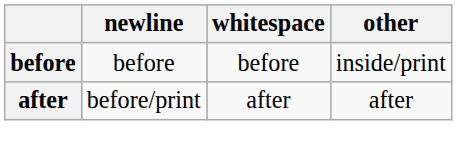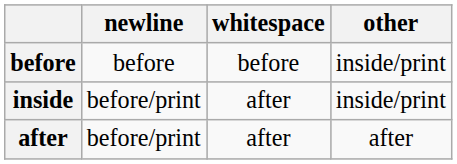+ row: (43, 100)
